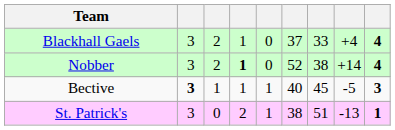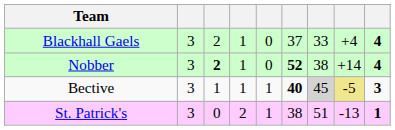(217, 64) normal -> (217, 64) bold
(243, 64) bold -> (243, 64) normal
(295, 64) normal -> (295, 64) bold
(191, 88) bold -> (191, 88) normal
(295, 88) normal -> (295, 88) bold
(321, 88) no background -> (321, 88) lightgrey background
(349, 88) no background -> (349, 88) khaki background
